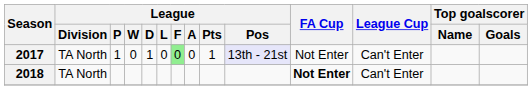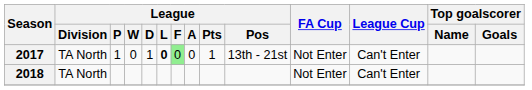(164, 54) normal -> (164, 54) bold
(258, 54) lavender background -> (258, 54) no background
(322, 74) bold -> (320, 74) normal
